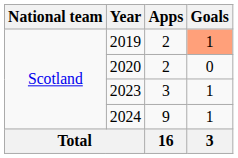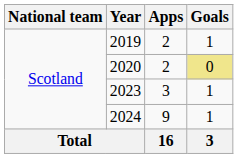(210, 41) lightsalmon background -> (210, 41) no background
(210, 66) no background -> (210, 66) khaki background
